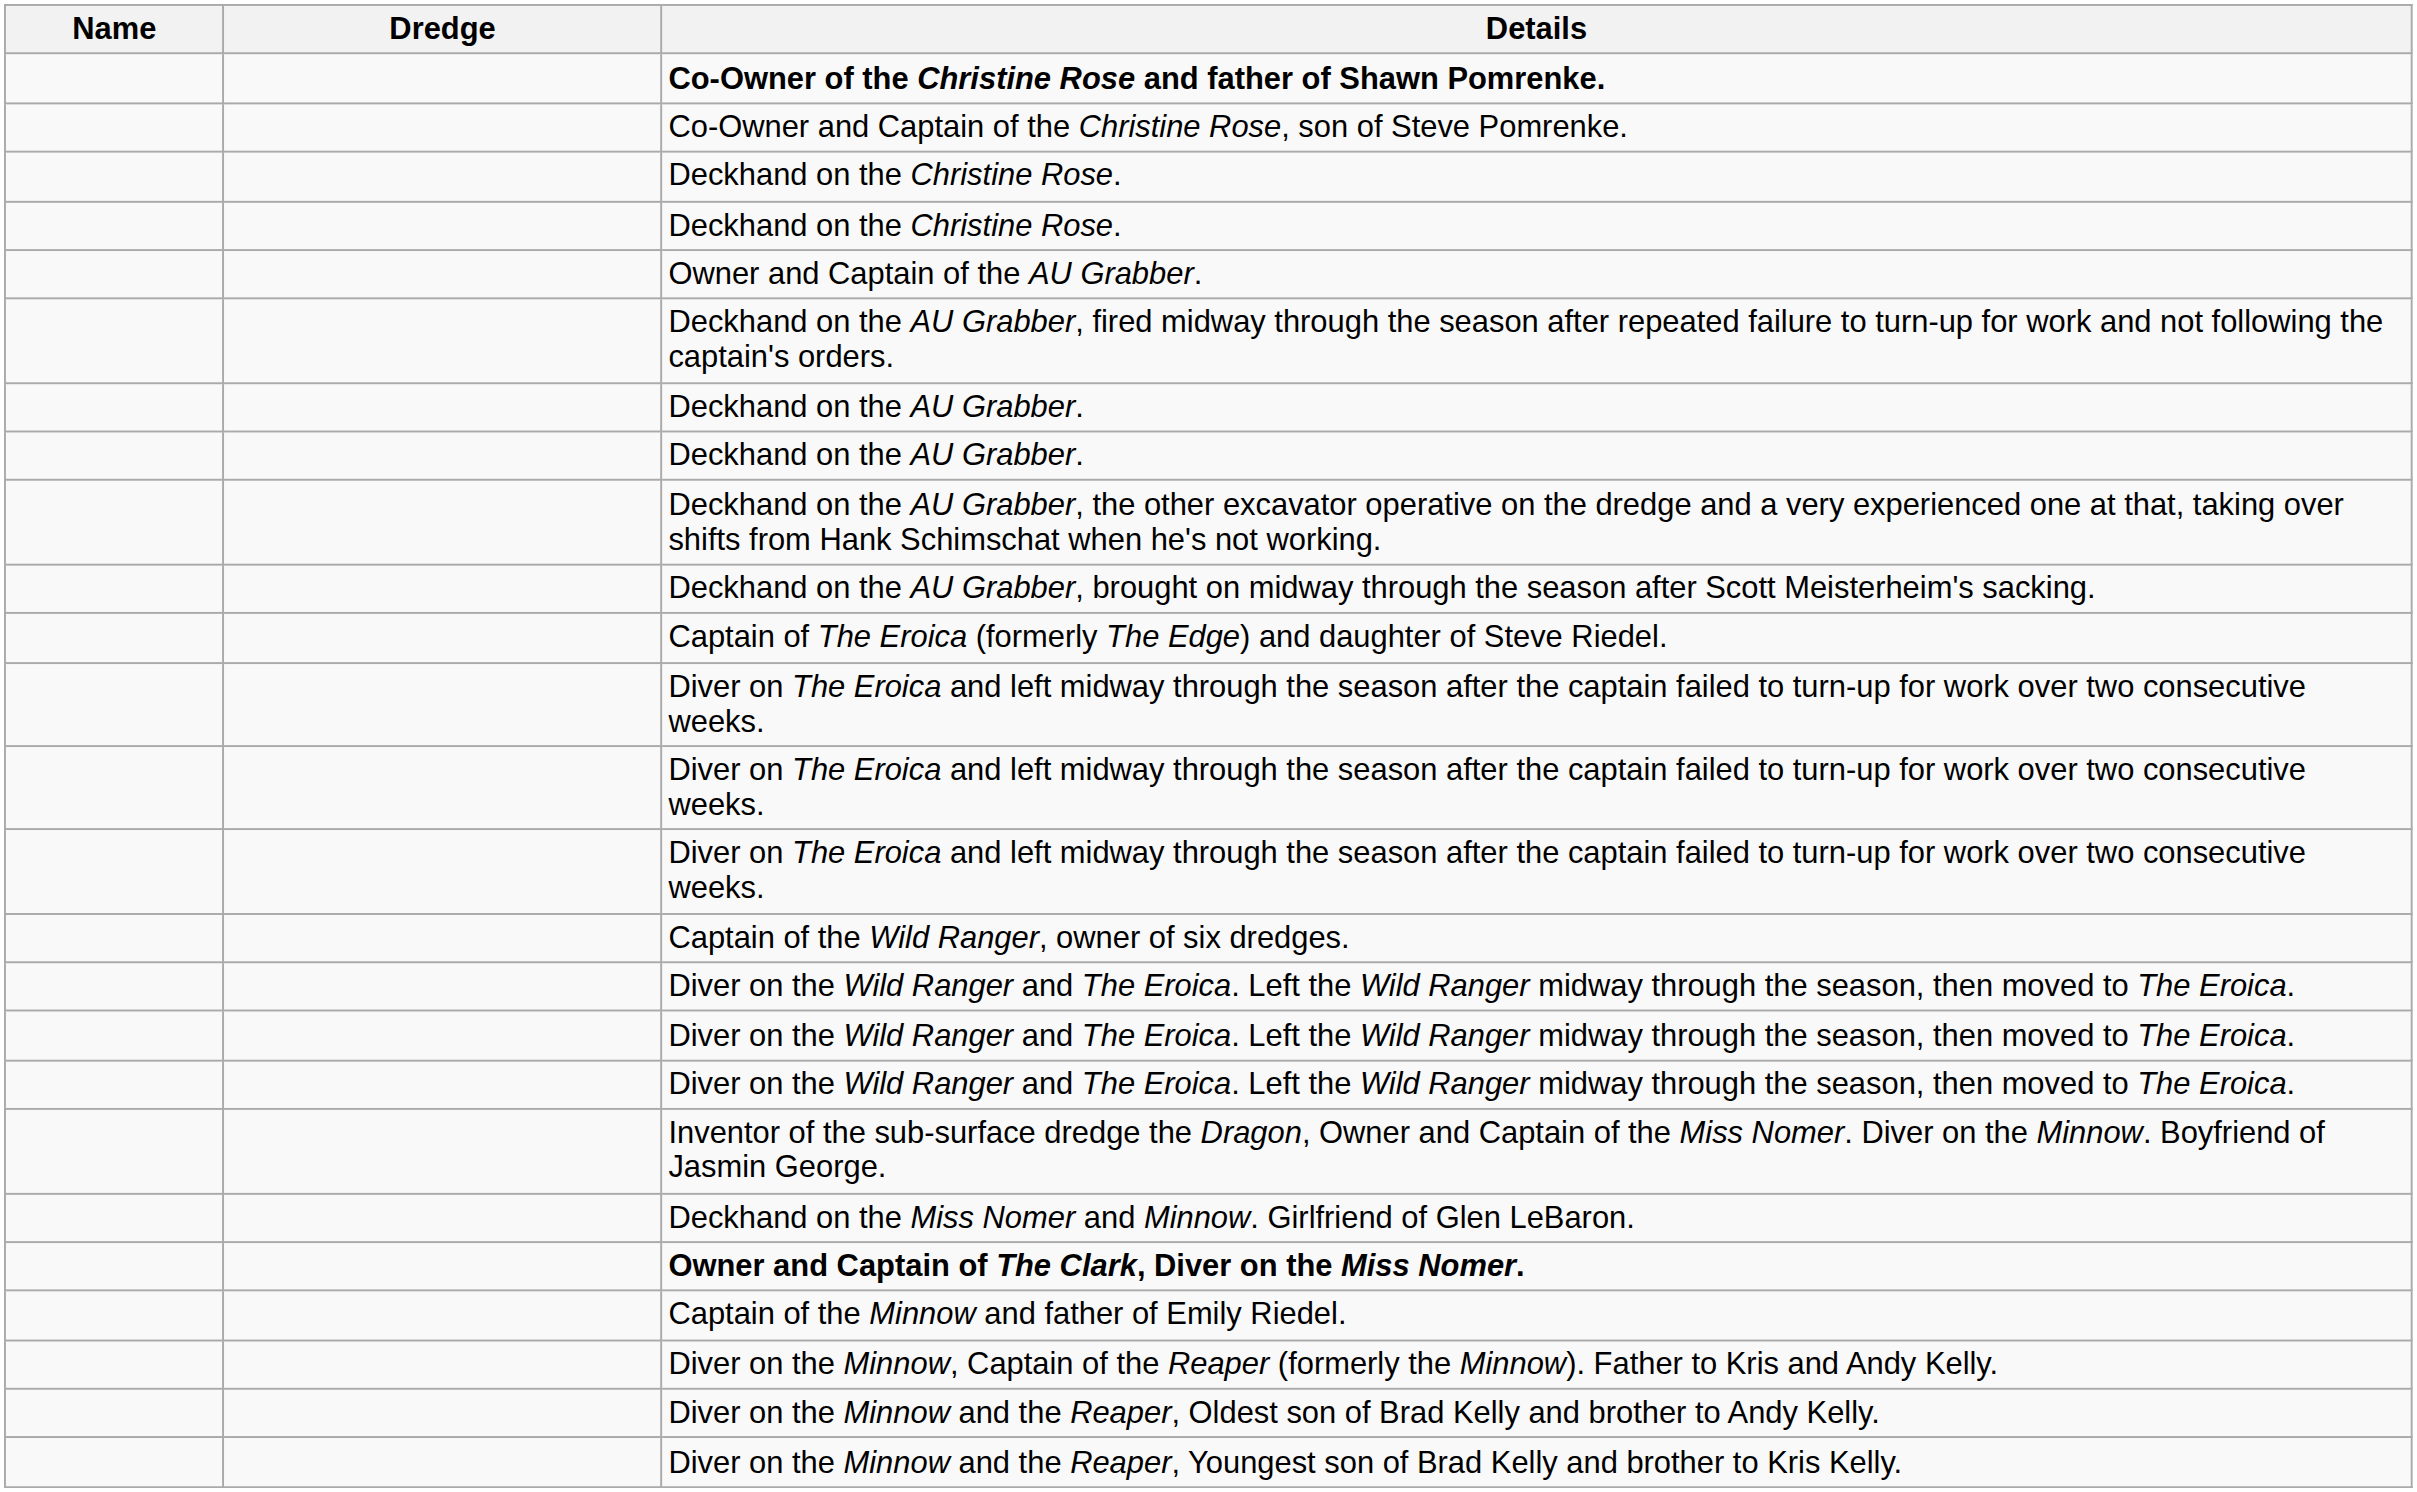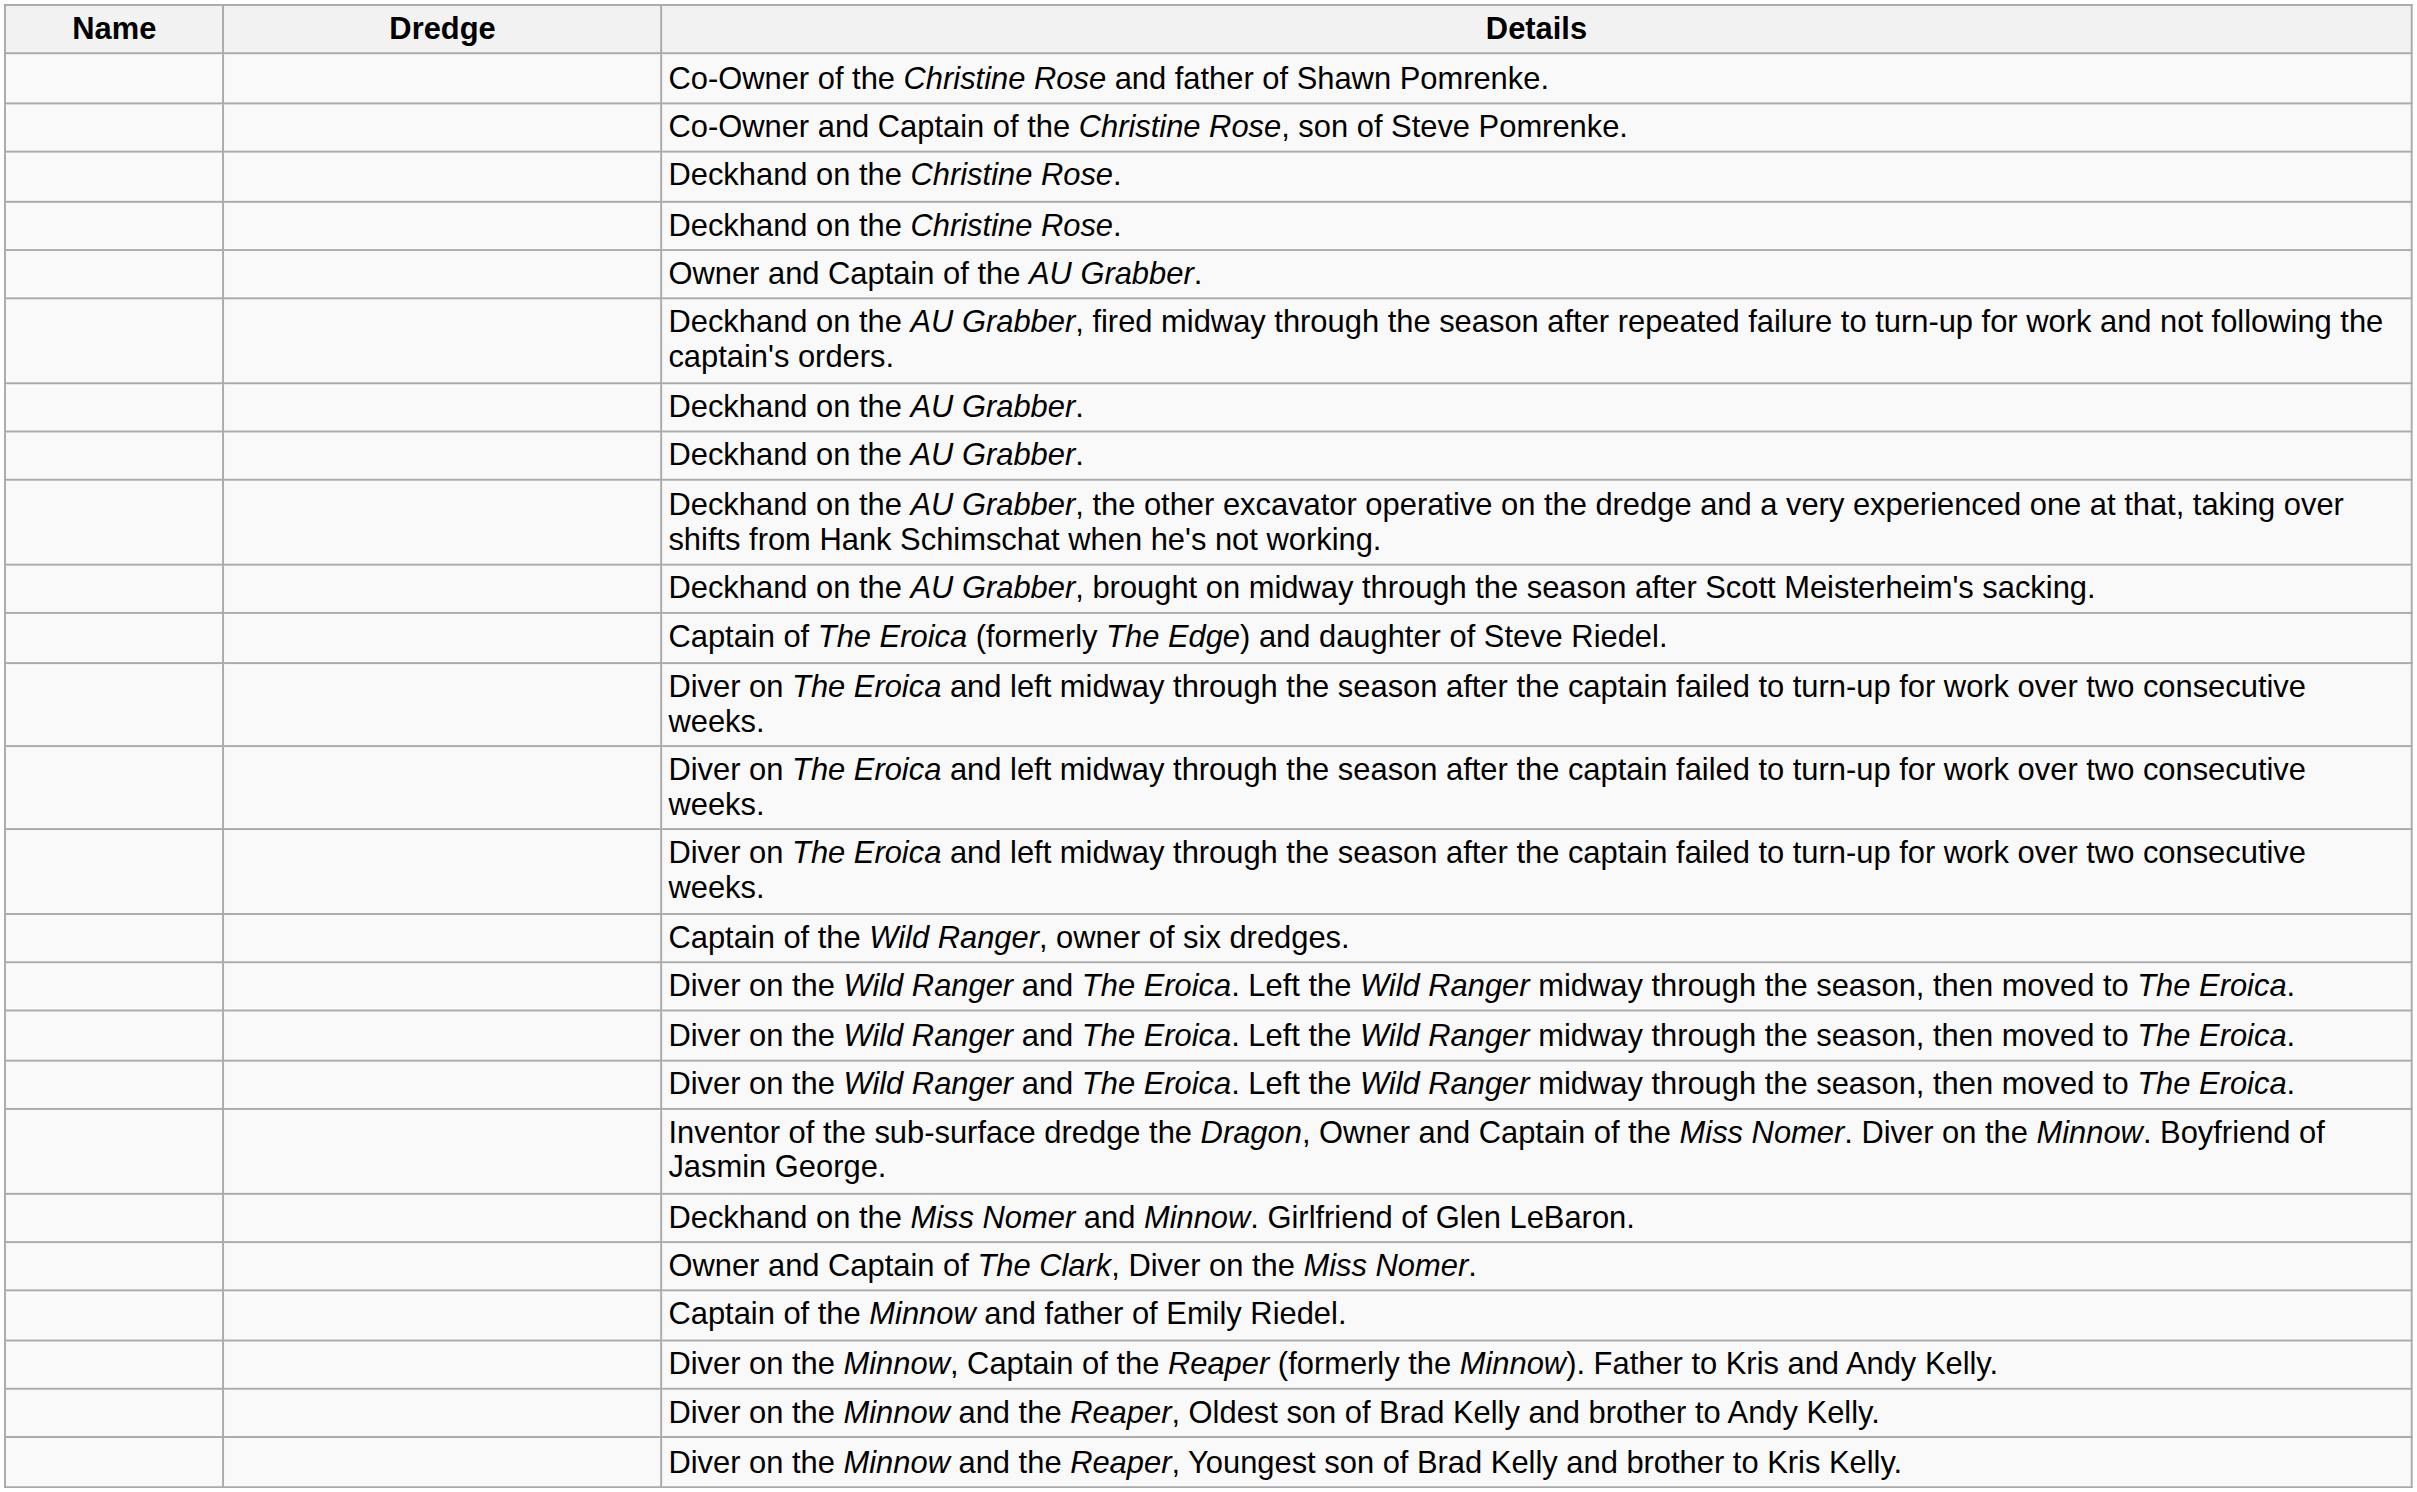(1137, 77) bold -> (1109, 77) normal
(1097, 1265) bold -> (1073, 1265) normal
